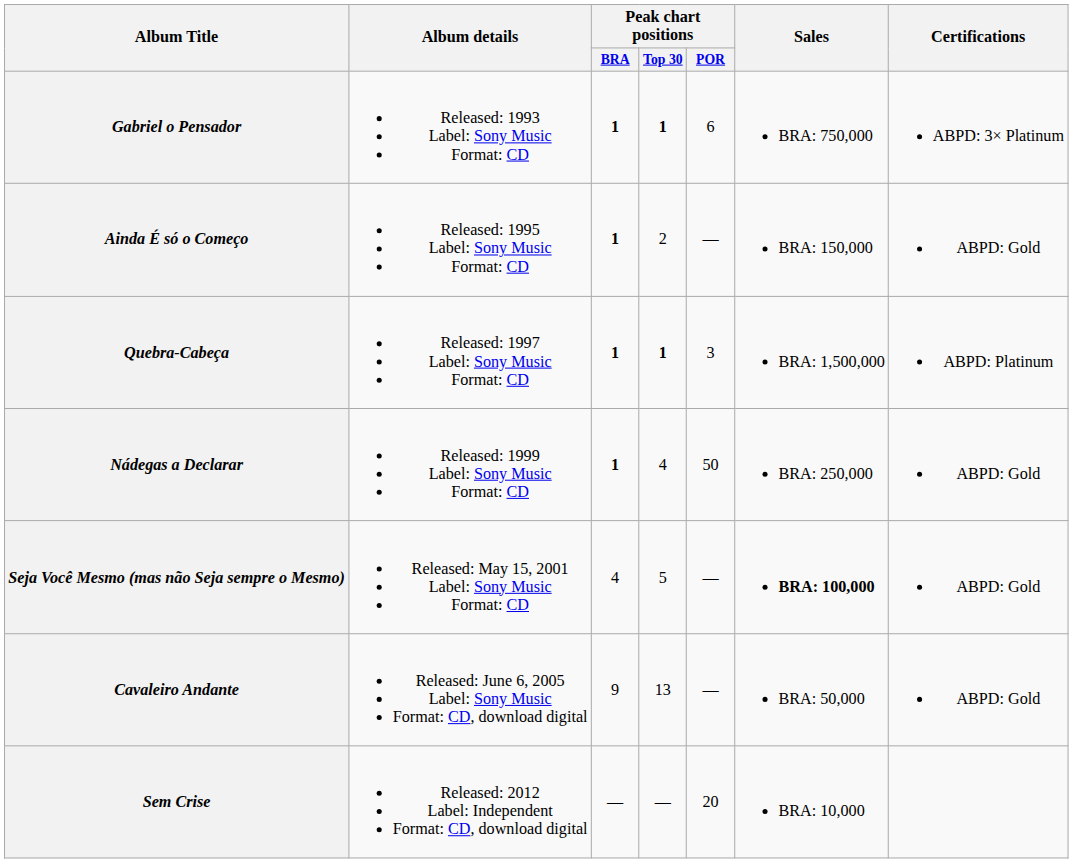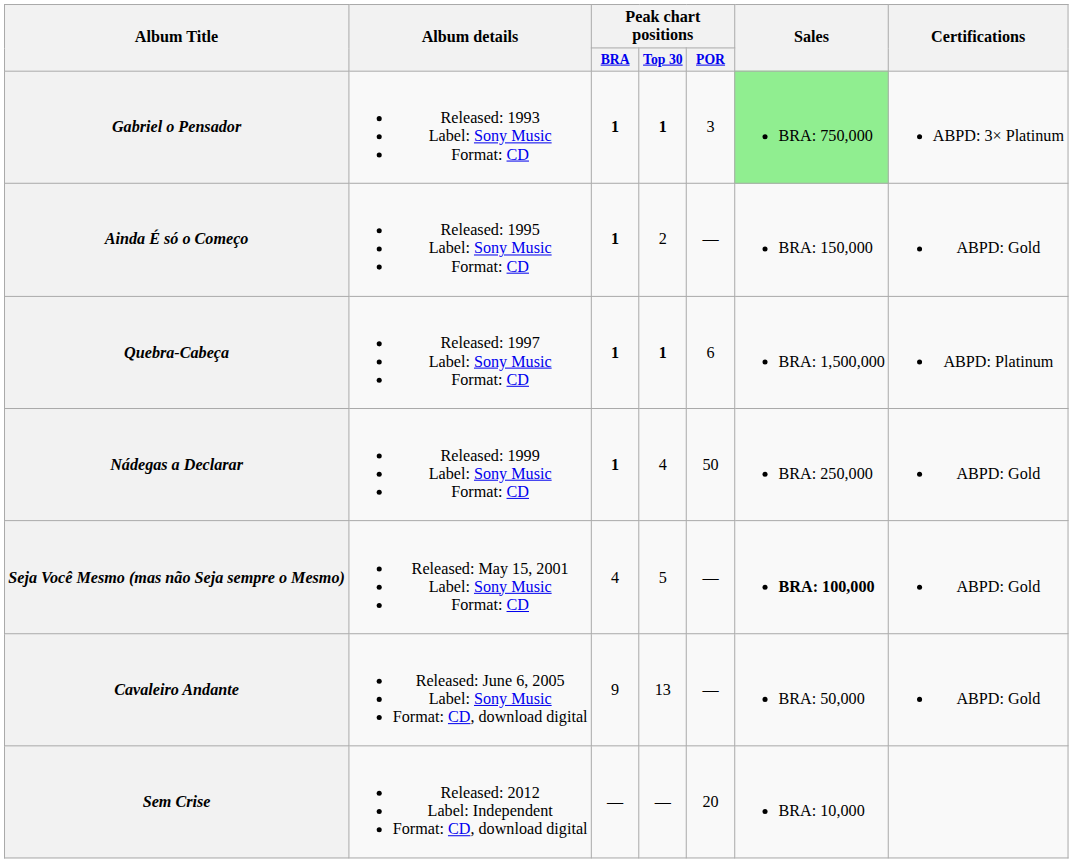(711, 127) 6 -> (711, 127) 3
(812, 136) no background -> (812, 136) lightgreen background
(711, 352) 3 -> (711, 352) 6
